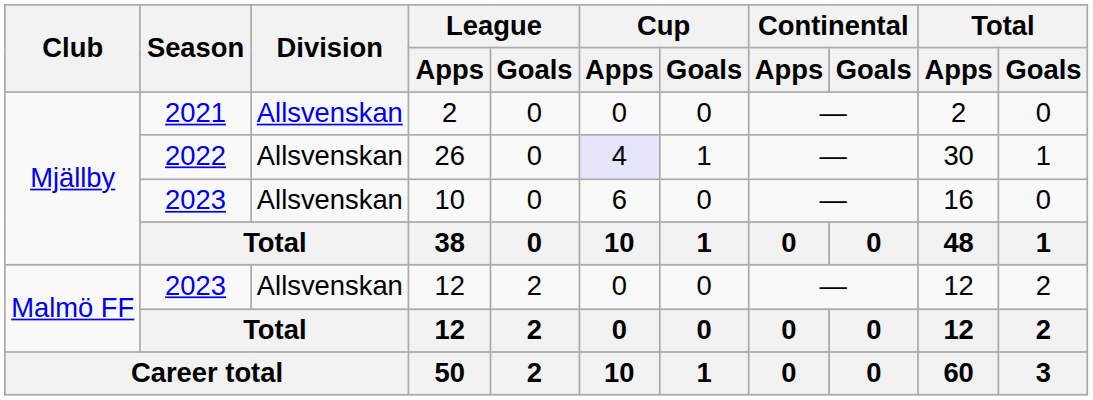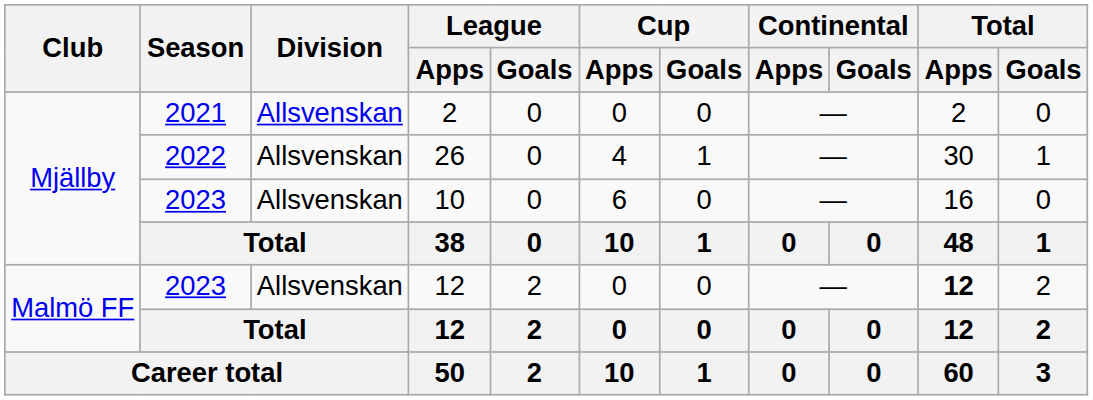(619, 156) lavender background -> (619, 156) no background
(959, 286) normal -> (959, 286) bold
